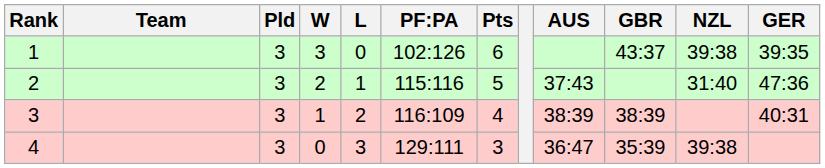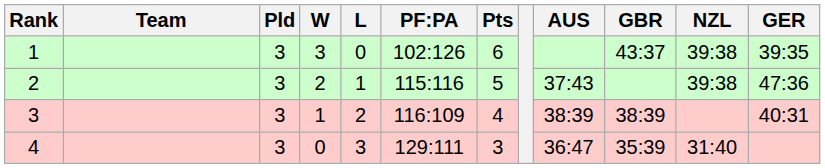(712, 83) 31:40 -> (712, 83) 39:38
(712, 147) 39:38 -> (712, 147) 31:40
